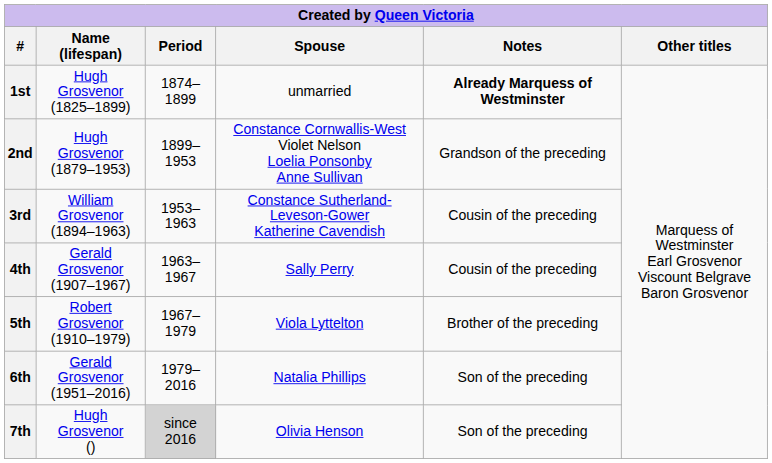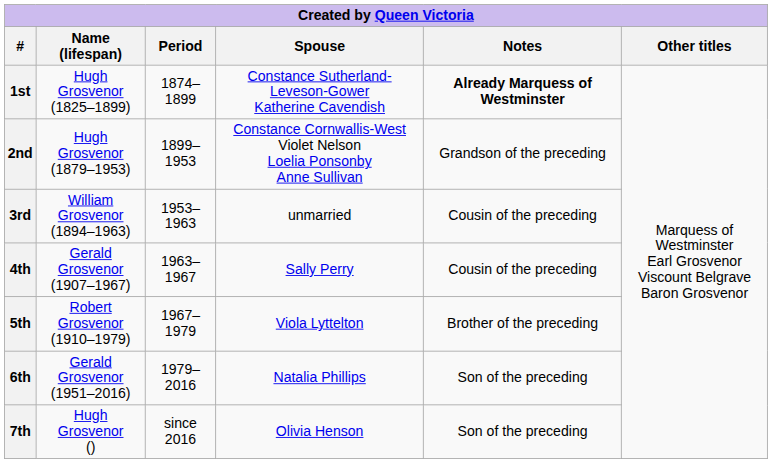(320, 92) unmarried -> (320, 92) Constance Sutherland-Leveson-Gower Katherine Cavendish
(320, 215) Constance Sutherland-Leveson-Gower Katherine Cavendish -> (320, 215) unmarried
(181, 431) lightgrey background -> (181, 431) no background
